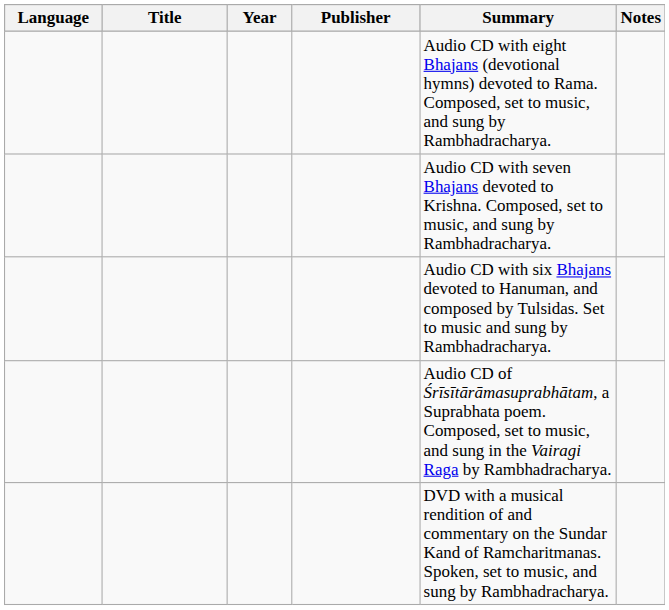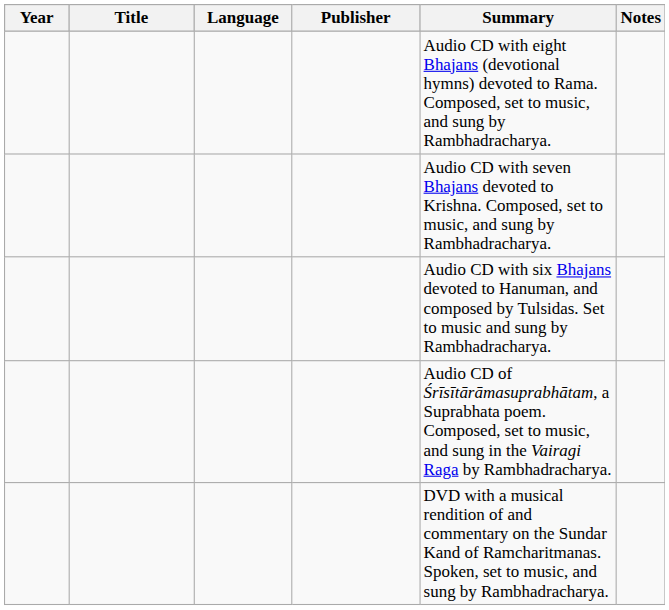columns swapped: (260, 18) <-> (53, 18)
